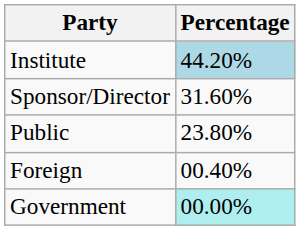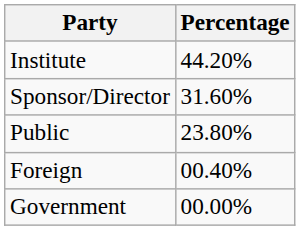(216, 59) lightblue background -> (216, 59) no background
(216, 206) paleturquoise background -> (216, 206) no background
